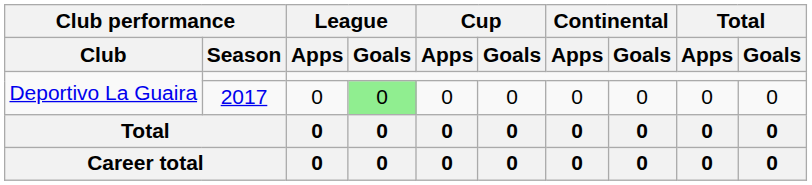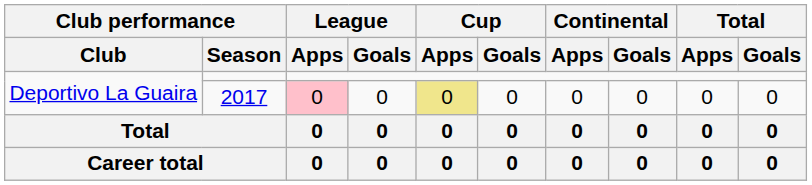(317, 97) no background -> (317, 97) pink background
(382, 97) lightgreen background -> (382, 97) no background
(447, 97) no background -> (447, 97) khaki background
